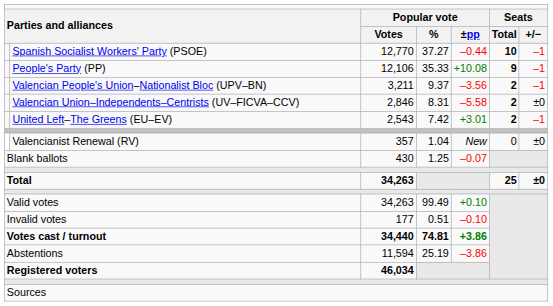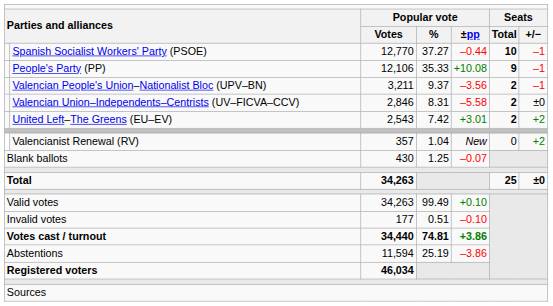(539, 119) –1 -> (539, 119) +2
(539, 141) ±0 -> (539, 141) +2
